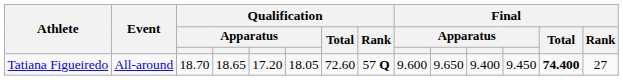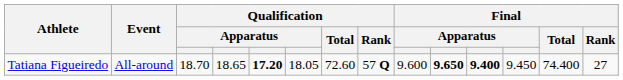(267, 64) normal -> (267, 64) bold
(449, 64) normal -> (449, 64) bold
(485, 64) normal -> (485, 64) bold
(561, 64) bold -> (561, 64) normal
